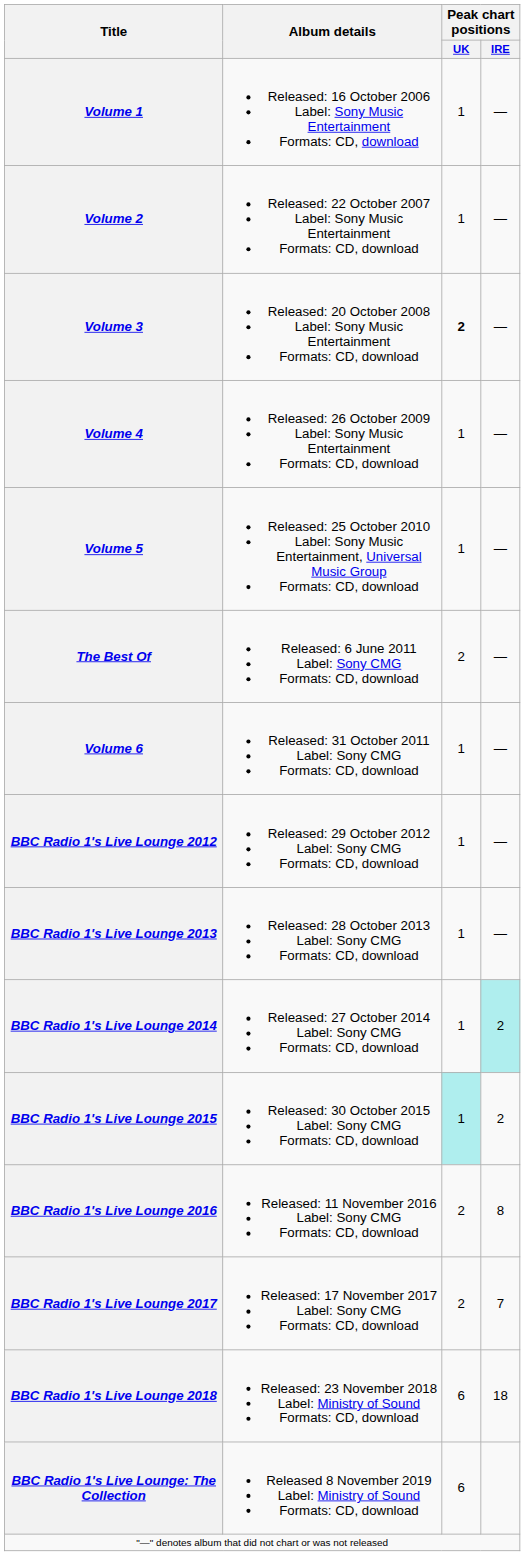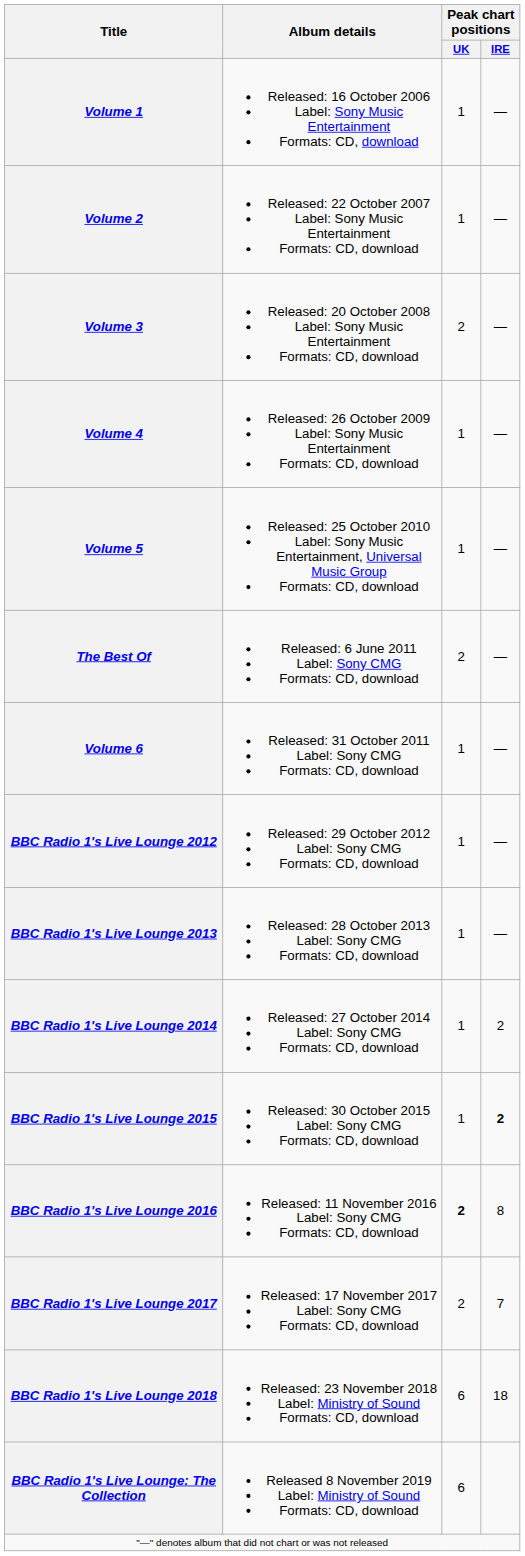(461, 326) bold -> (461, 326) normal
(500, 1026) paleturquoise background -> (500, 1026) no background
(461, 1118) paleturquoise background -> (461, 1118) no background
(500, 1118) normal -> (500, 1118) bold
(461, 1211) normal -> (461, 1211) bold
